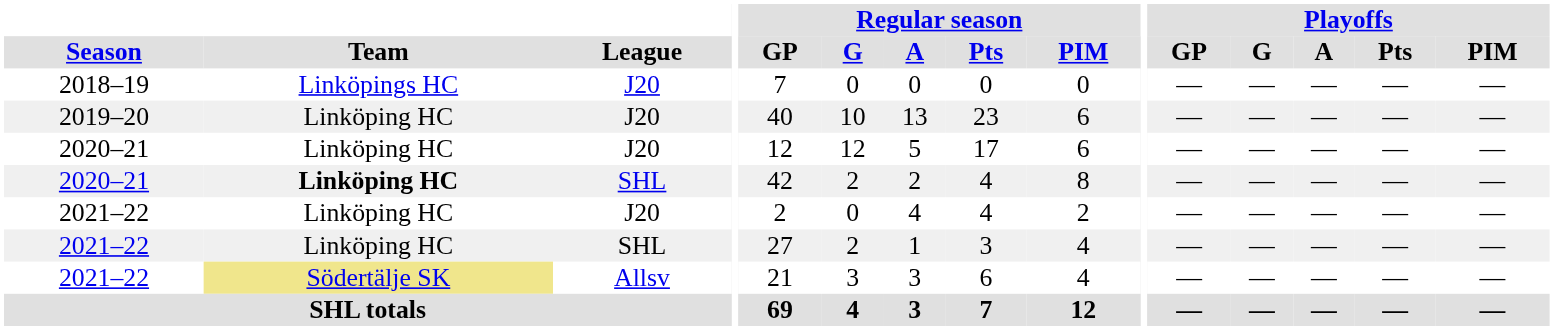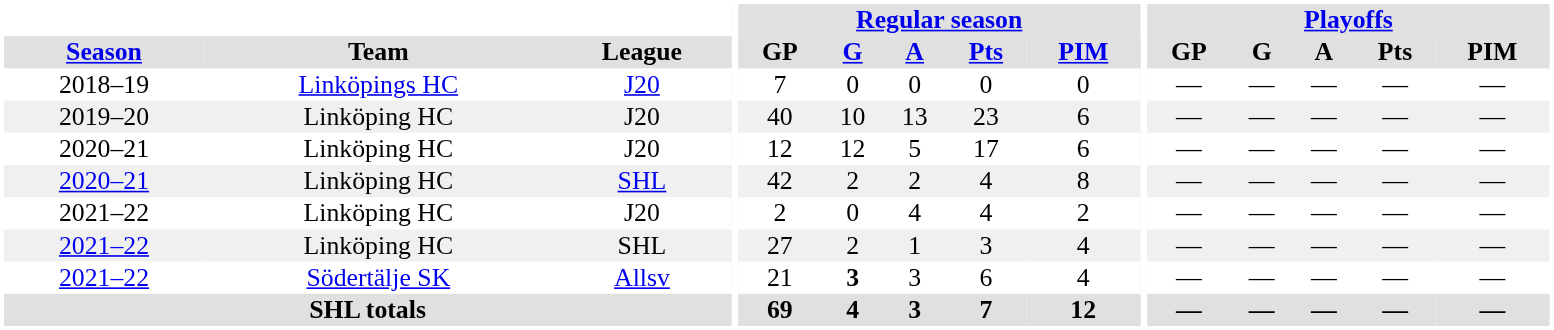(378, 180) bold -> (378, 180) normal
(378, 277) khaki background -> (378, 277) no background
(853, 277) normal -> (853, 277) bold
